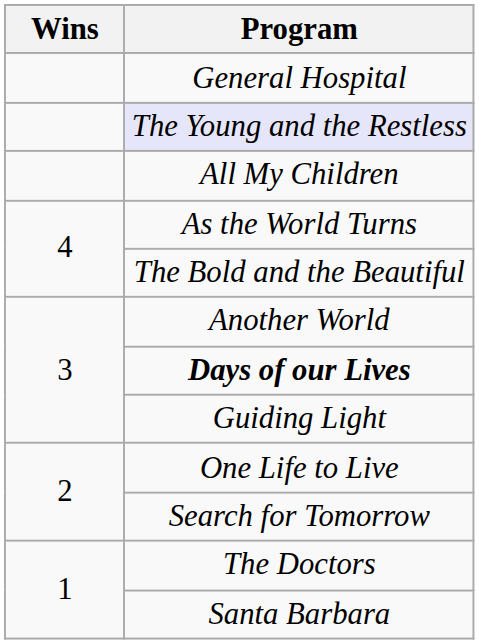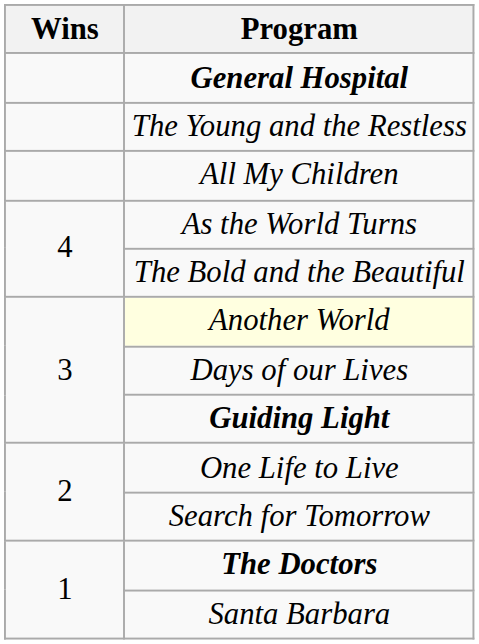(299, 77) normal -> (299, 77) bold
(299, 126) lavender background -> (299, 126) no background
(299, 321) no background -> (299, 321) lightyellow background
(299, 369) bold -> (299, 369) normal
(299, 418) normal -> (299, 418) bold
(299, 564) normal -> (299, 564) bold
